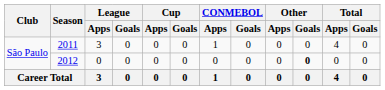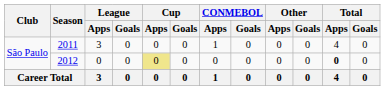(156, 61) no background -> (156, 61) khaki background
(308, 61) bold -> (308, 61) normal
(336, 61) normal -> (336, 61) bold
